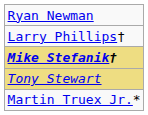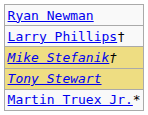(62, 57) bold -> (62, 57) normal
